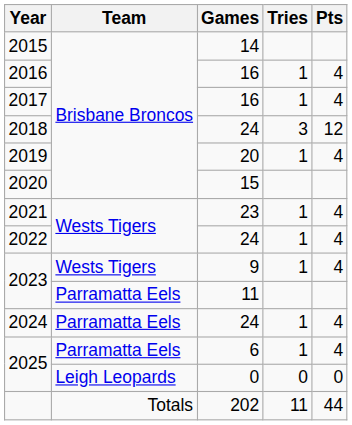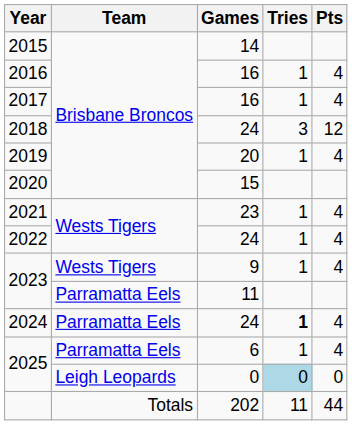(303, 322) normal -> (303, 322) bold
(303, 377) no background -> (303, 377) lightblue background
